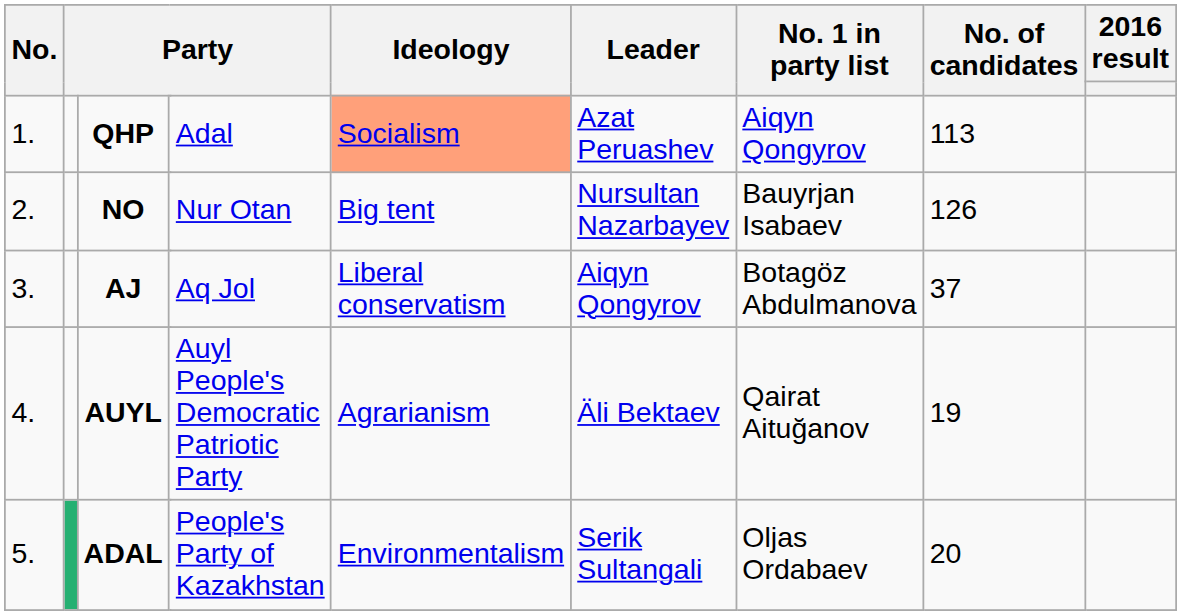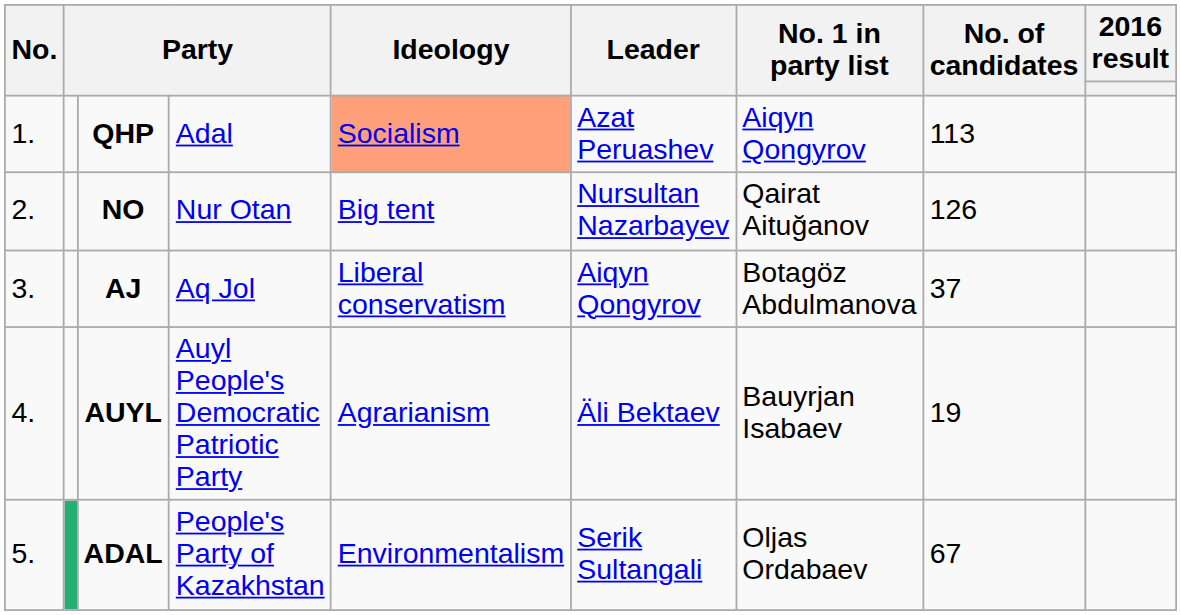(799, 210) Bauyrjan Isabaev -> (806, 210) Qairat Aituğanov
(806, 413) Qairat Aituğanov -> (799, 413) Bauyrjan Isabaev
(945, 554) 20 -> (945, 554) 67
